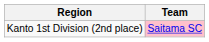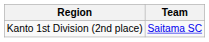(175, 28) pink background -> (175, 28) no background
